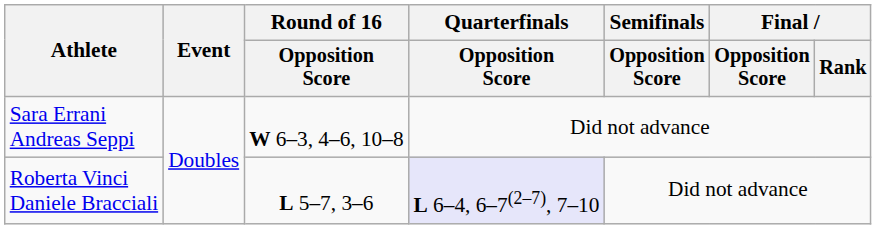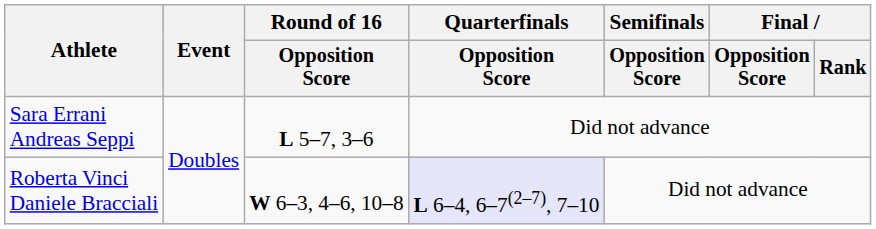(326, 139) W 6–3, 4–6, 10–8 -> (326, 139) L 5–7, 3–6
(326, 202) L 5–7, 3–6 -> (326, 202) W 6–3, 4–6, 10–8
